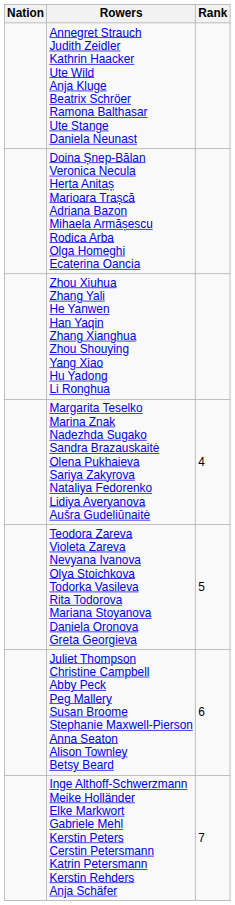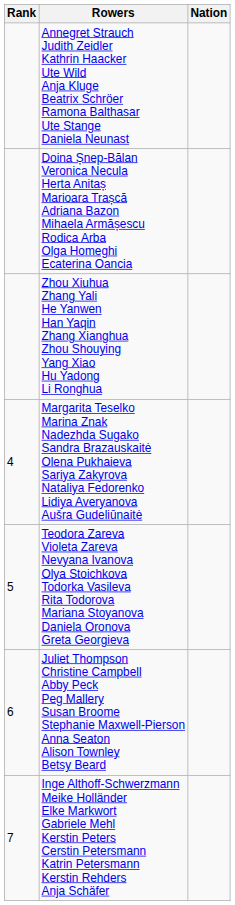columns swapped: (213, 13) <-> (26, 13)
